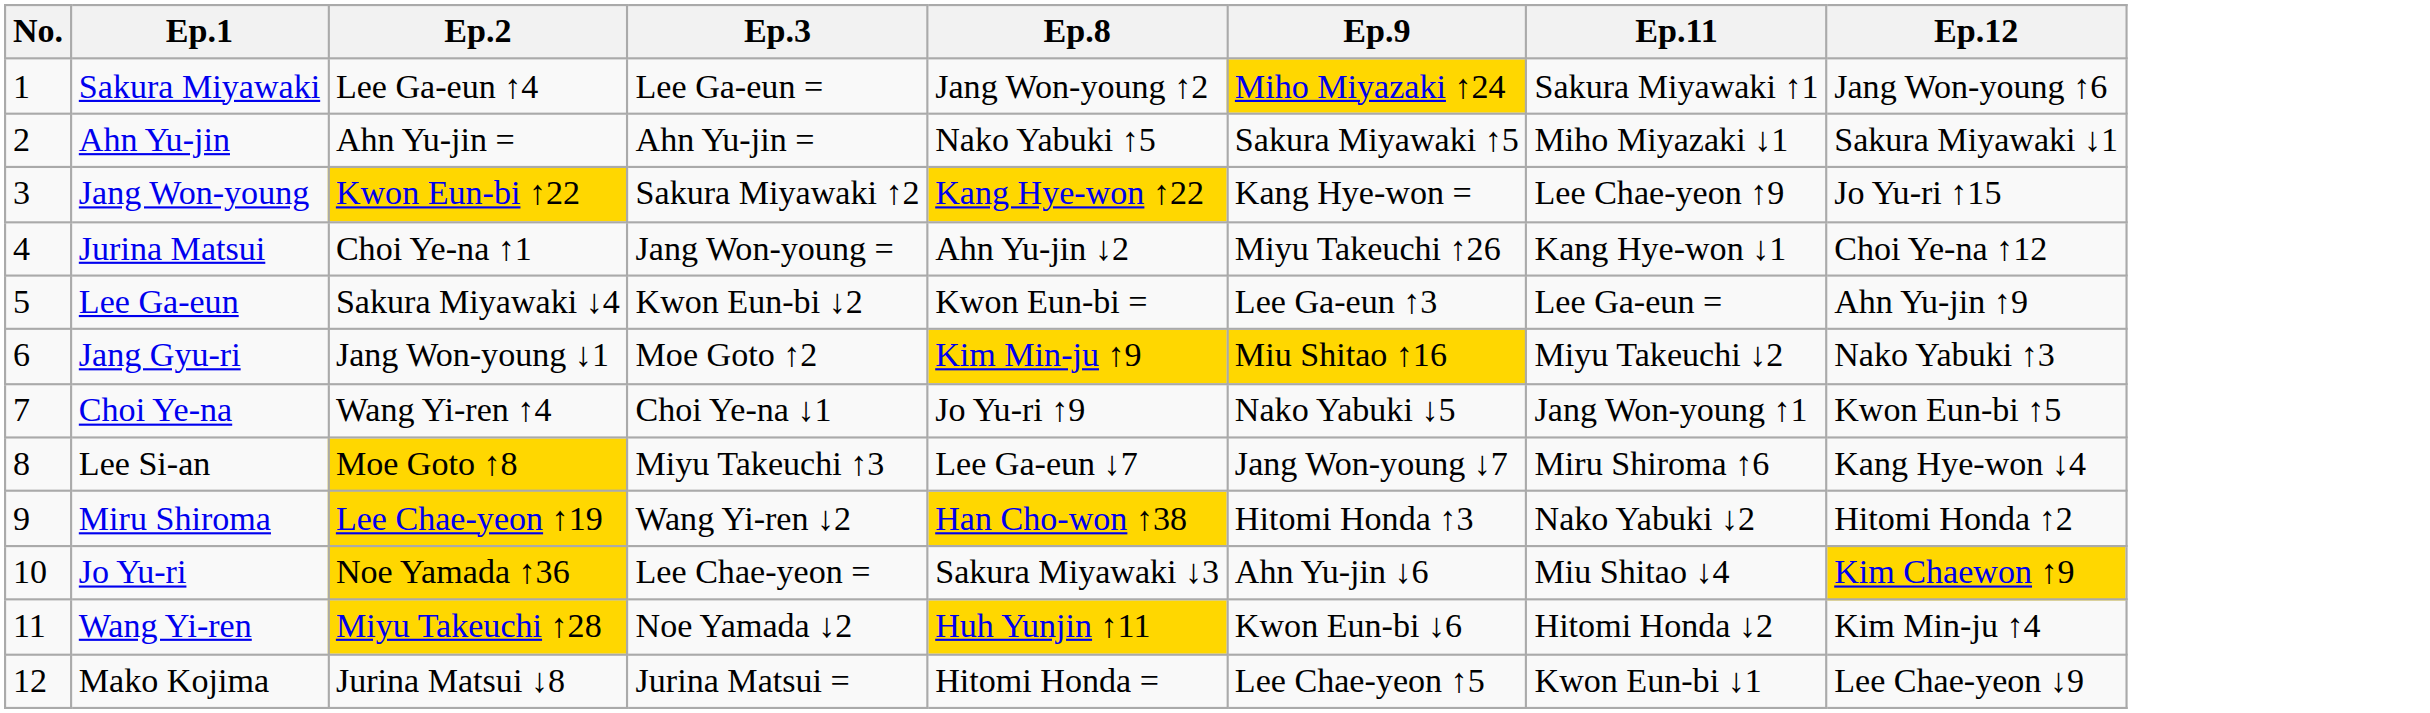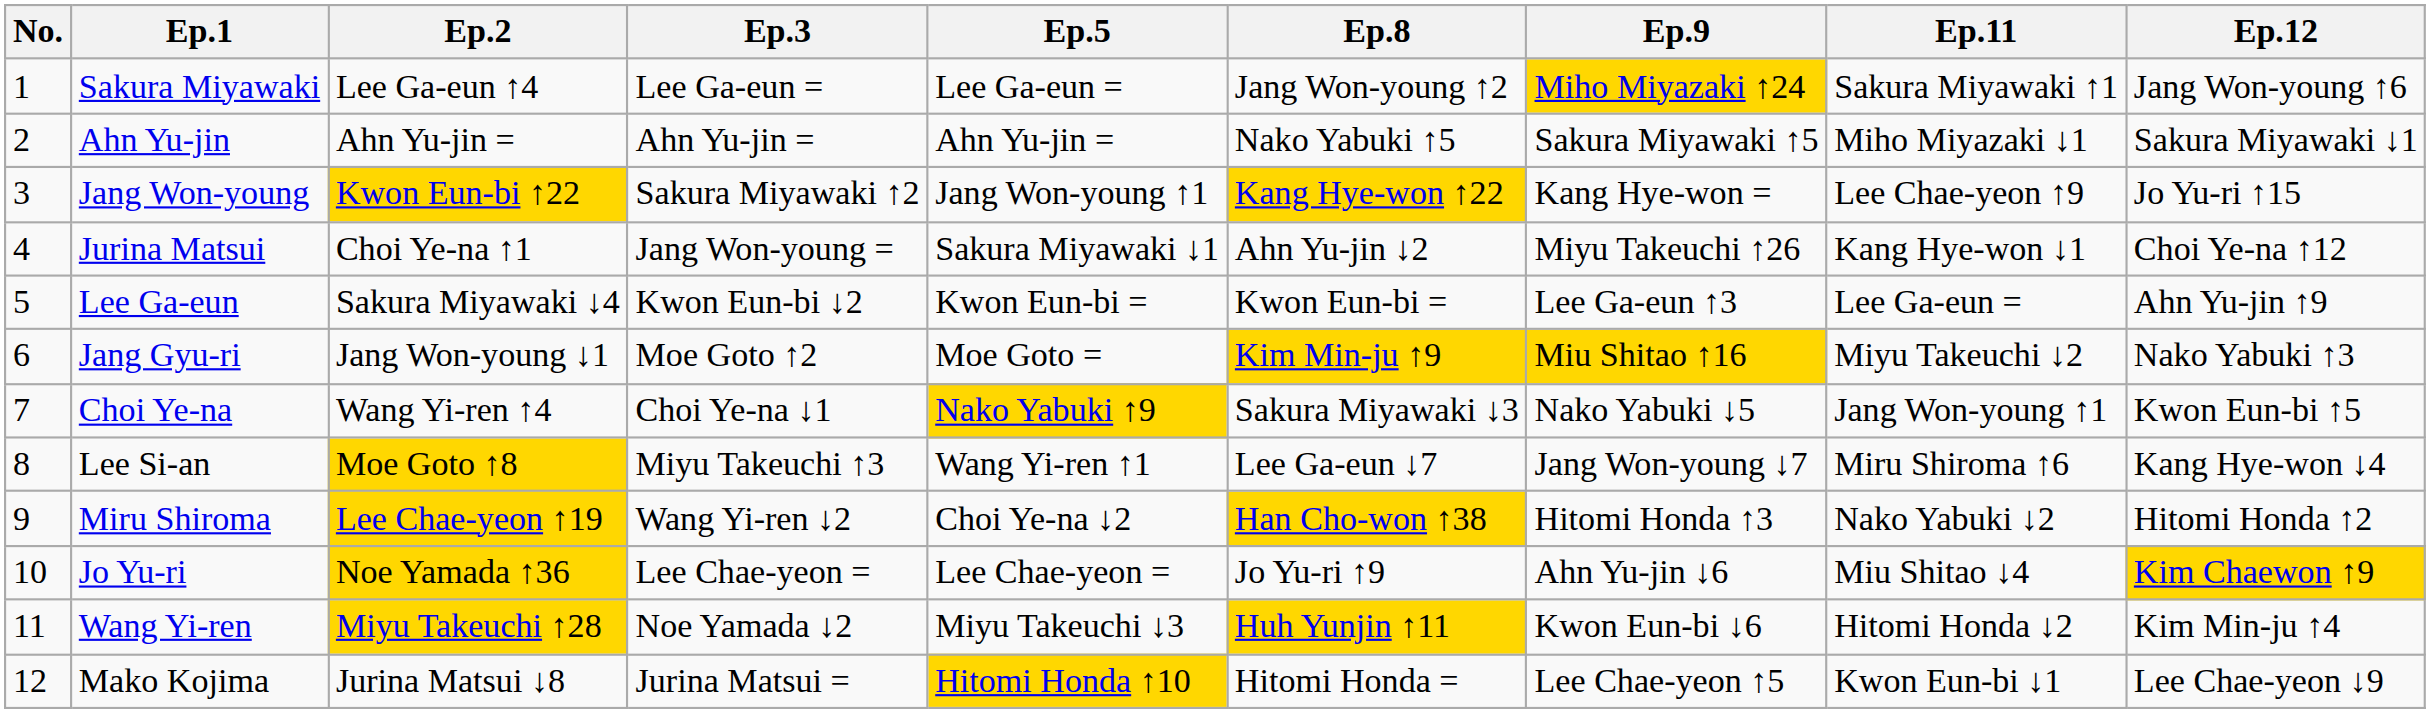+ column: (1077, 31)
(1010, 409) Jo Yu-ri ↑9 -> (1377, 409) Sakura Miyawaki ↓3
(1077, 572) Sakura Miyawaki ↓3 -> (1310, 572) Jo Yu-ri ↑9
